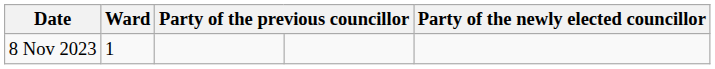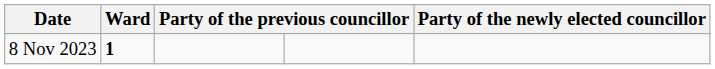(110, 48) normal -> (110, 48) bold
